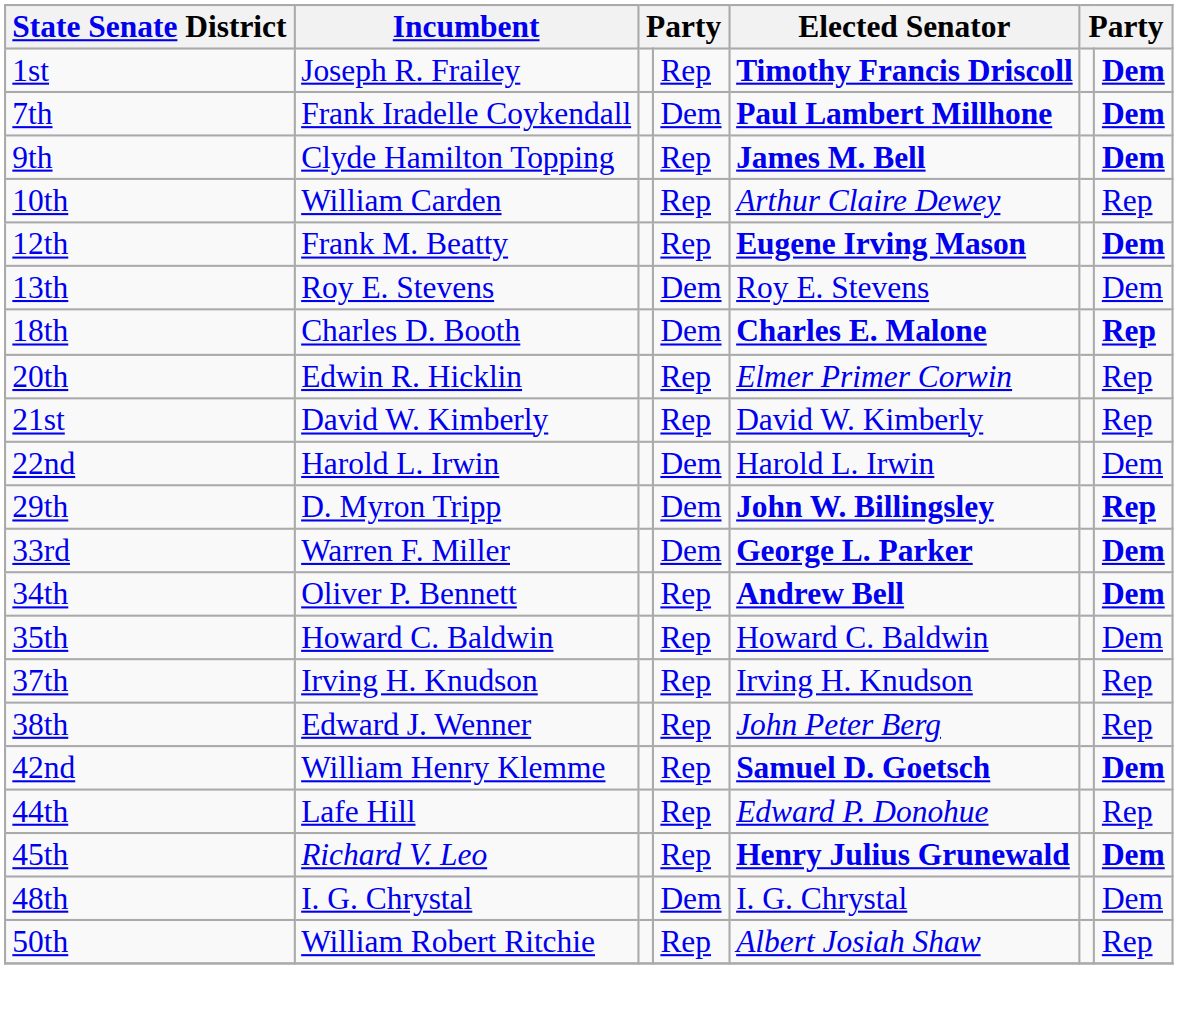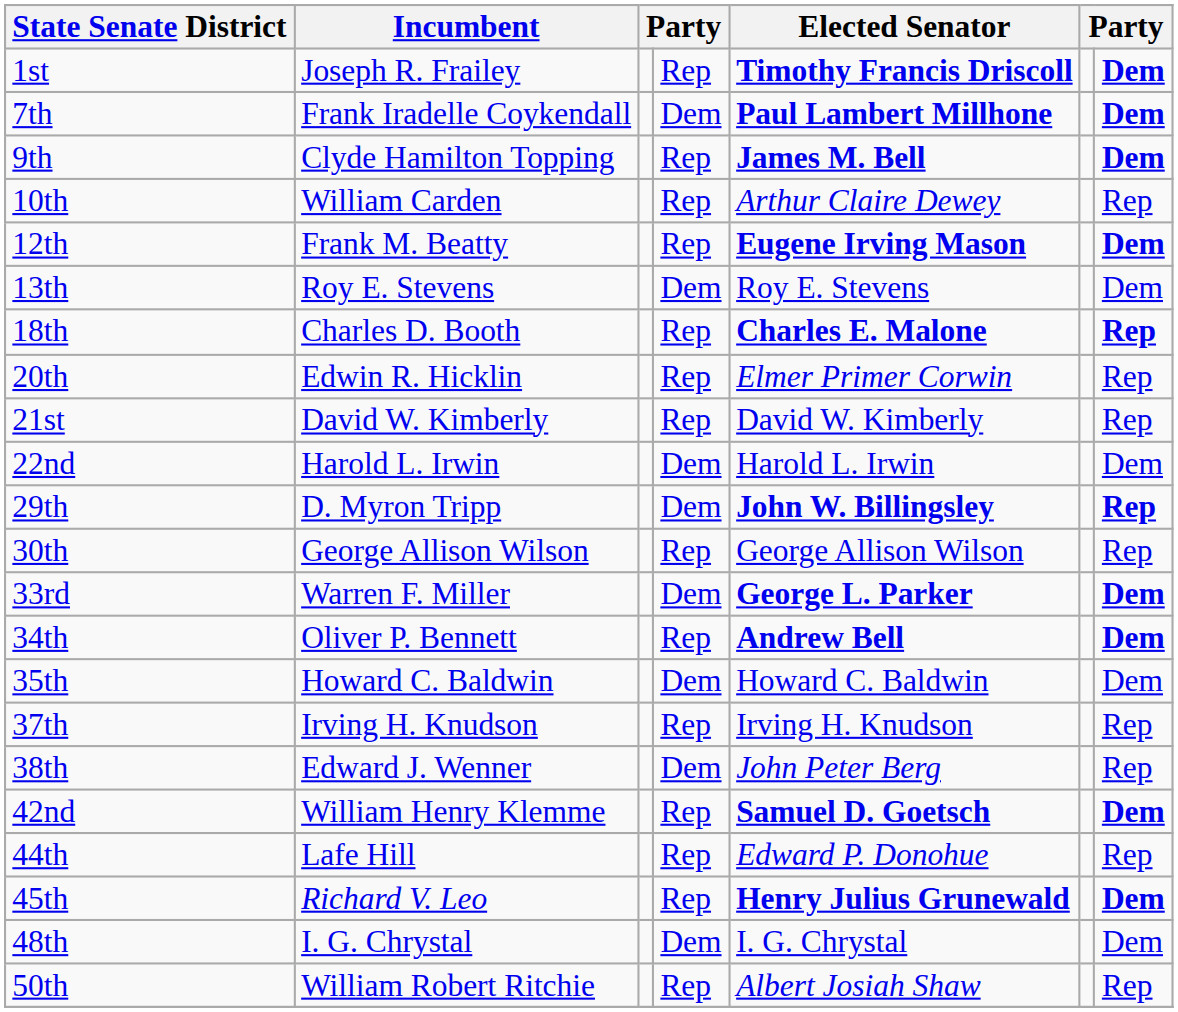(691, 331) Dem -> (686, 331) Rep
+ row: (40, 549)
(686, 636) Rep -> (691, 680) Dem
(686, 724) Rep -> (691, 767) Dem
